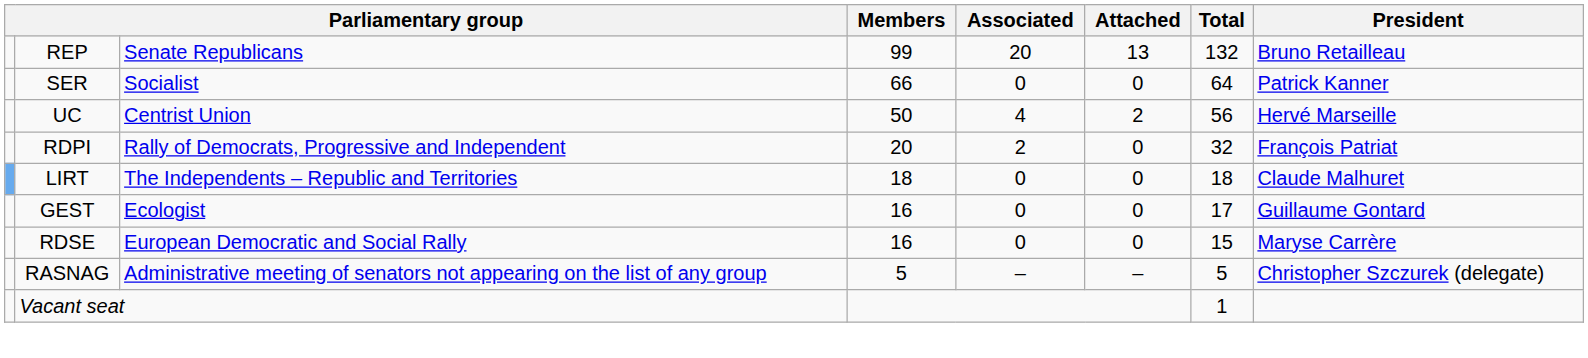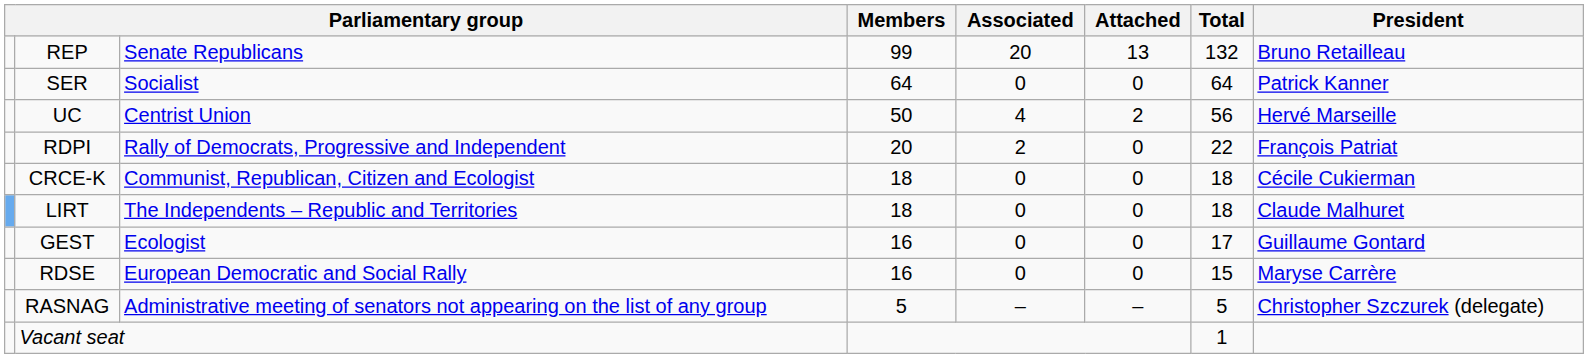(901, 83) 66 -> (901, 83) 64
(1222, 147) 32 -> (1222, 147) 22
+ row: (67, 178)
